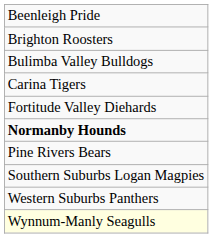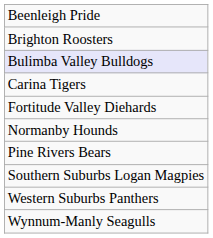(80, 61) no background -> (80, 61) lavender background
(67, 130) bold -> (63, 130) normal
(82, 221) lightyellow background -> (82, 221) no background
